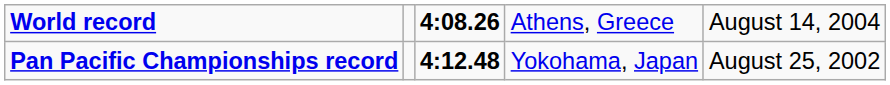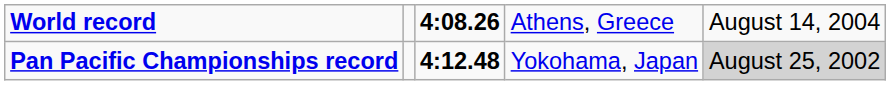(795, 60) no background -> (795, 60) lightgrey background
